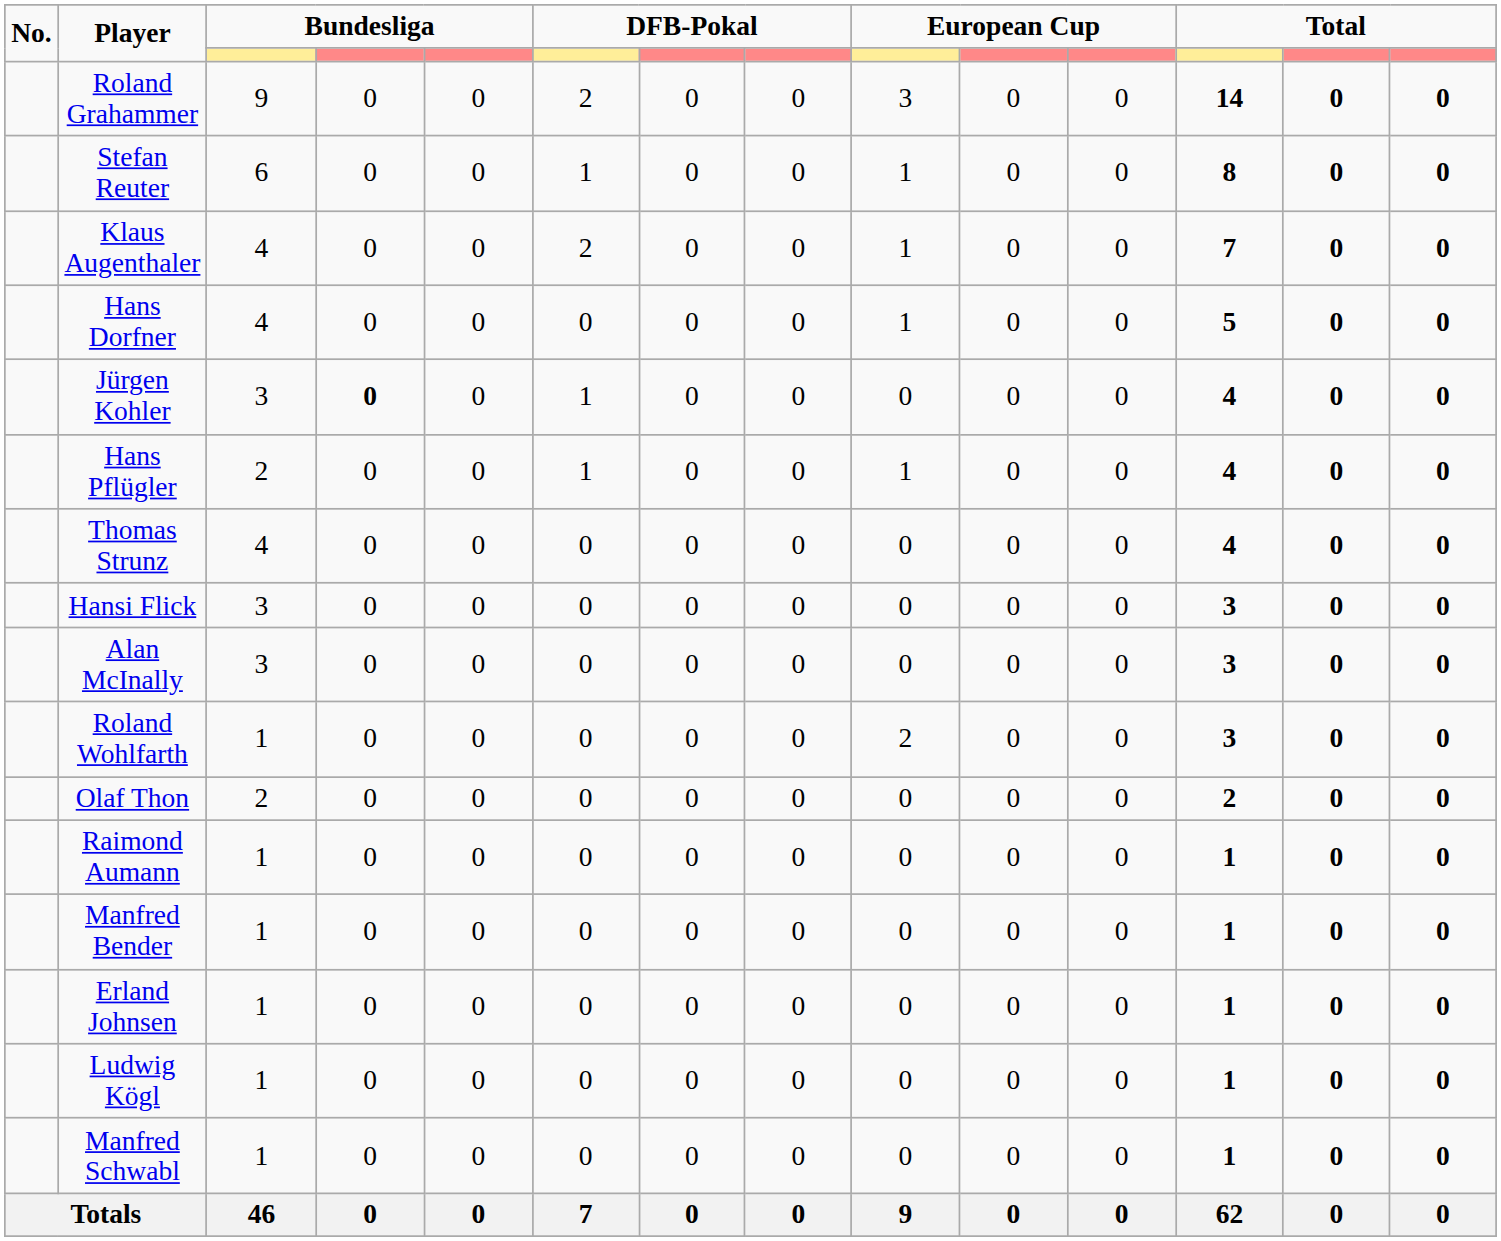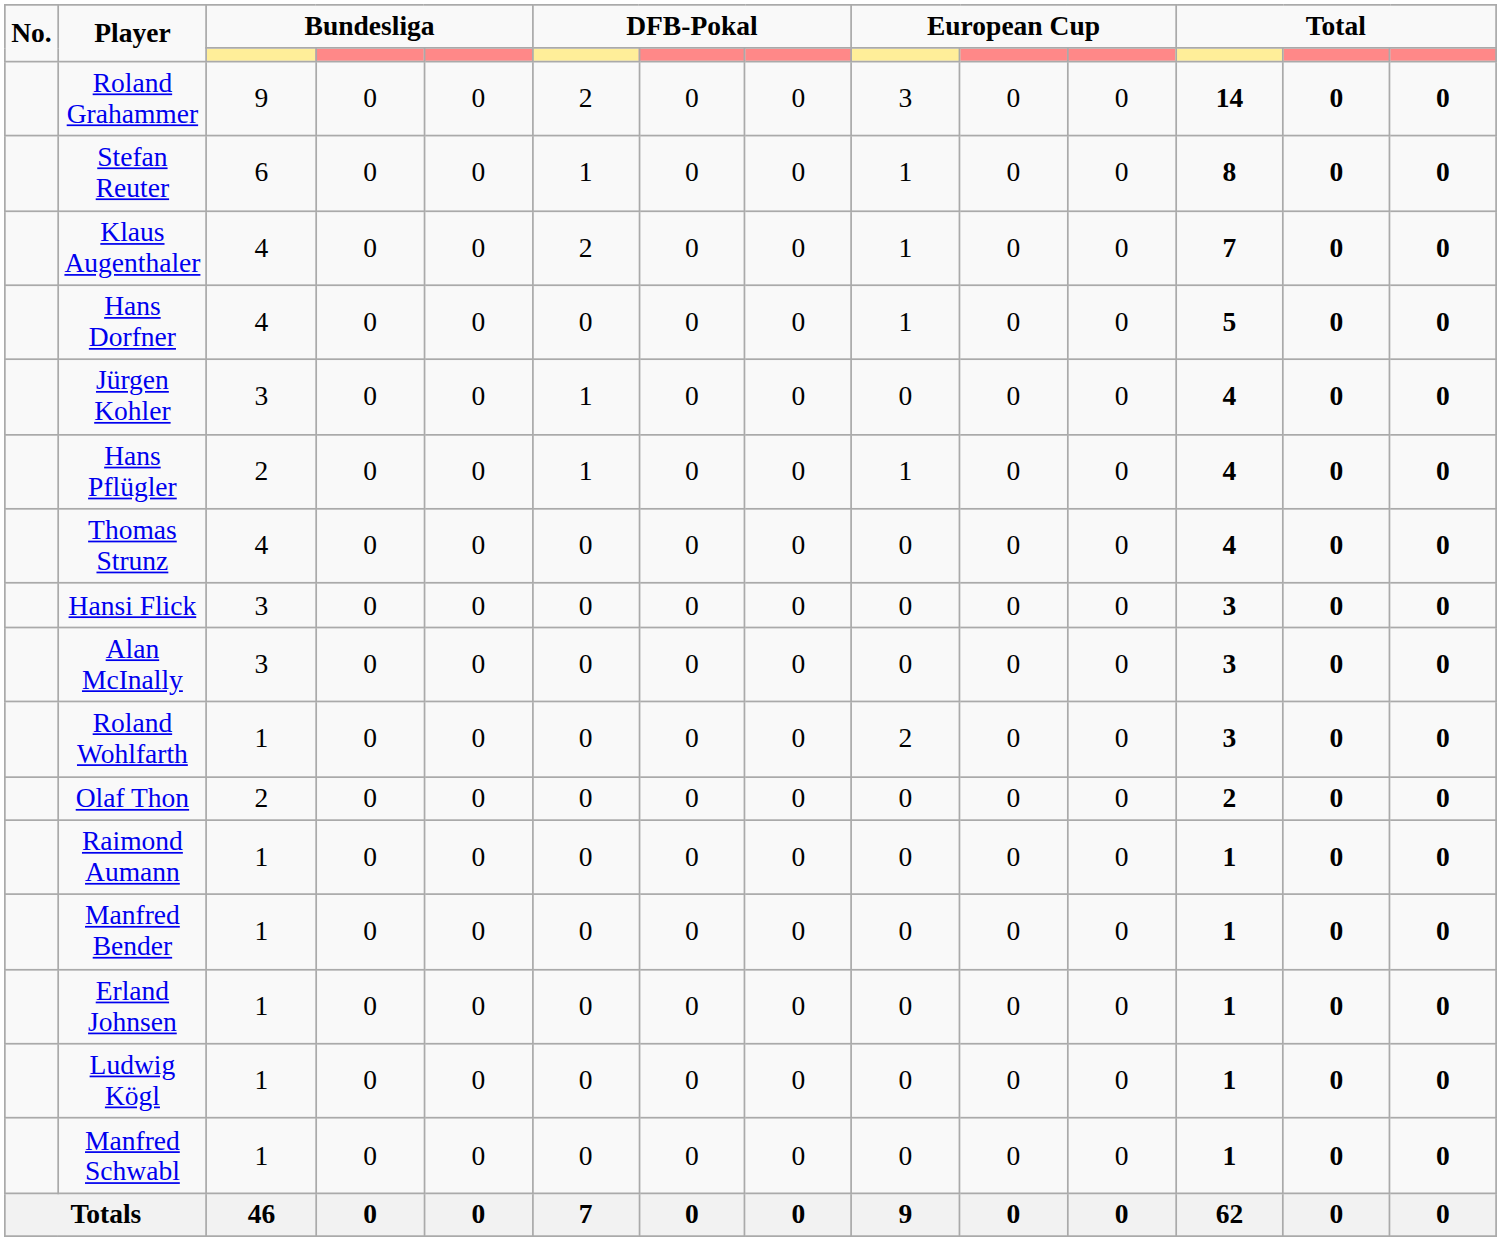(370, 396) bold -> (370, 396) normal
